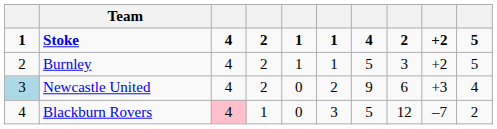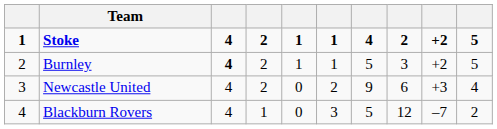(229, 64) normal -> (229, 64) bold
(22, 87) lightblue background -> (22, 87) no background
(229, 111) pink background -> (229, 111) no background
